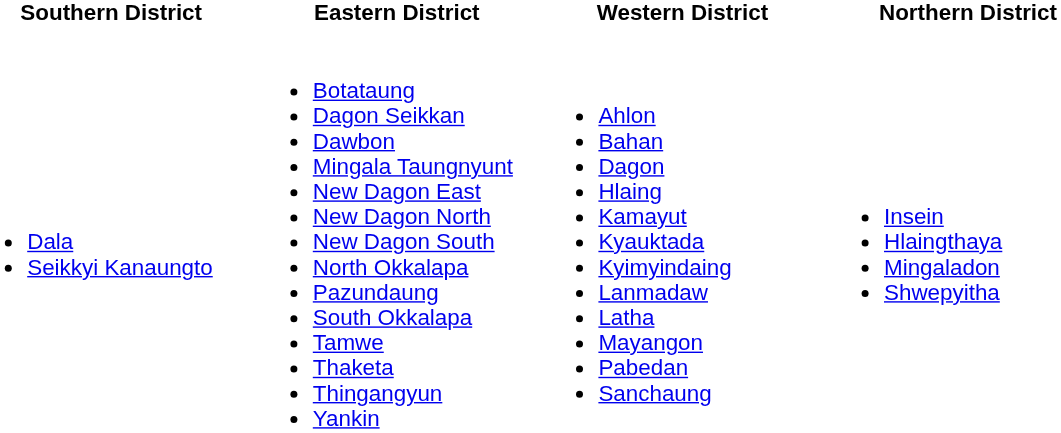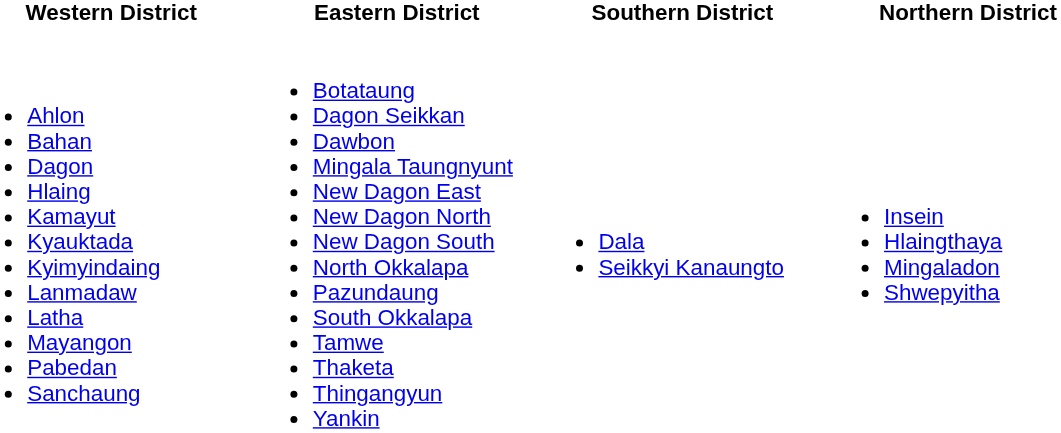columns swapped: (682, 12) <-> (111, 12)
